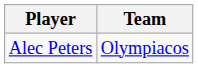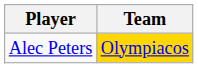(145, 47) no background -> (145, 47) gold background
